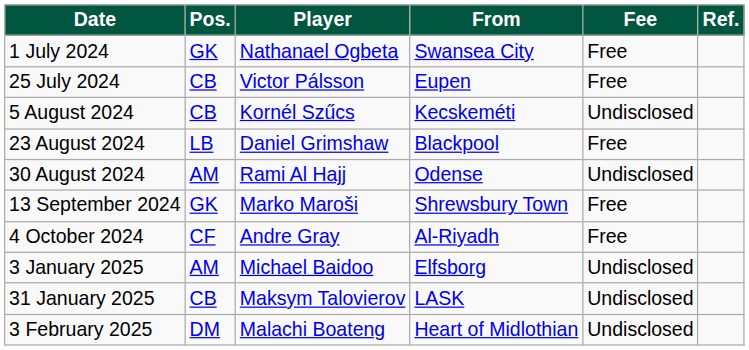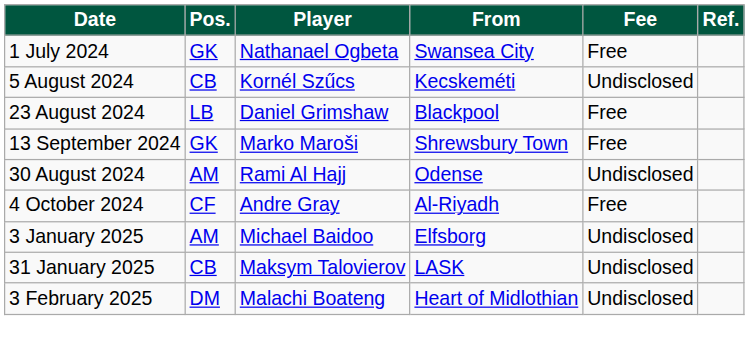- row: (64, 81)
rows swapped: (77, 174) <-> (95, 205)
